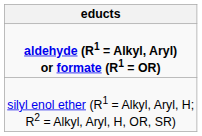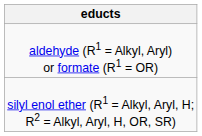(101, 57) bold -> (101, 57) normal
